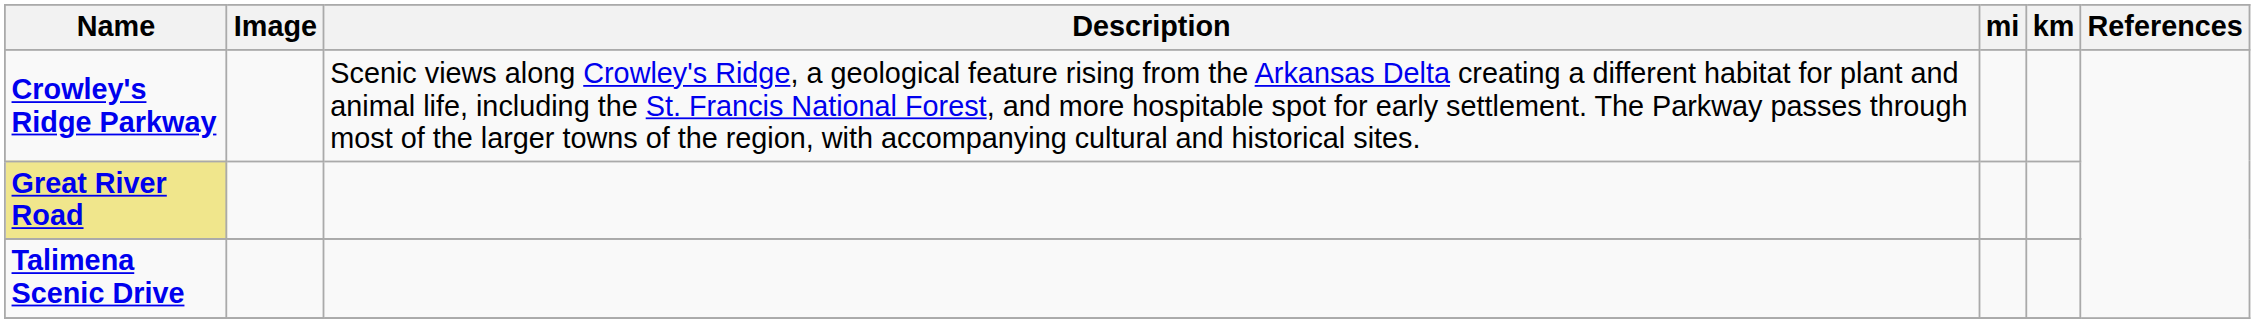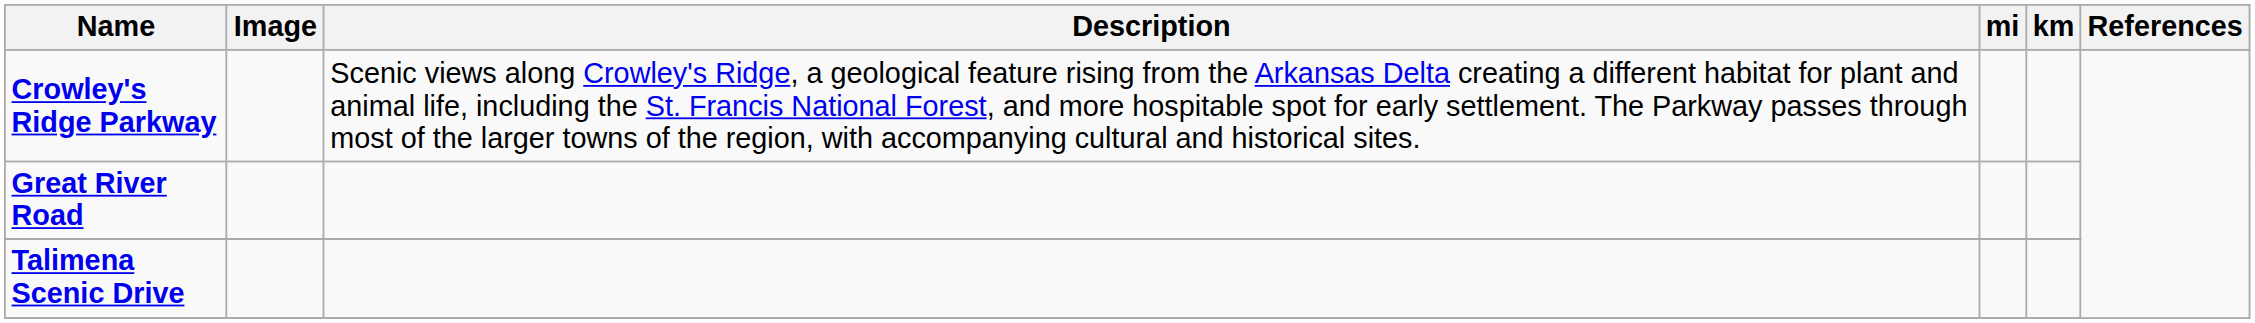(89, 199) khaki background -> (89, 199) no background
